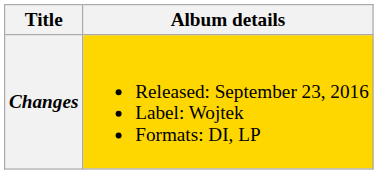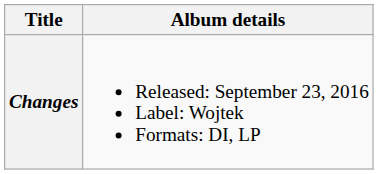(228, 113) gold background -> (228, 113) no background
